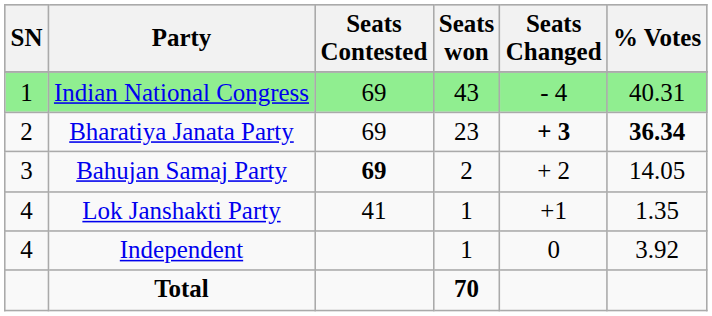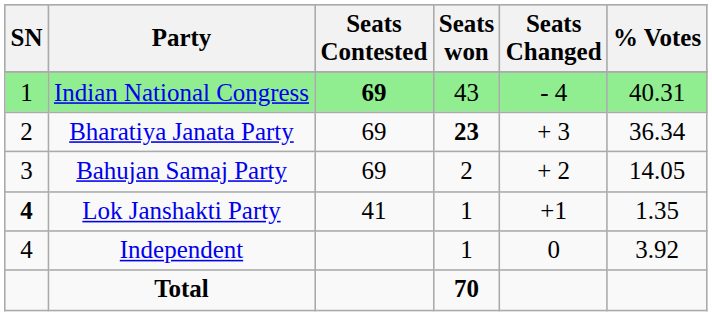(374, 91) normal -> (374, 91) bold
(467, 131) normal -> (467, 131) bold
(554, 131) bold -> (554, 131) normal
(657, 131) bold -> (657, 131) normal
(374, 171) bold -> (374, 171) normal
(26, 210) normal -> (26, 210) bold
